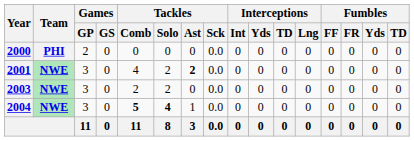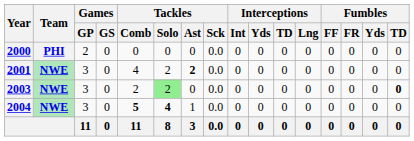(168, 88) no background -> (168, 88) lightgreen background
(399, 88) normal -> (399, 88) bold
